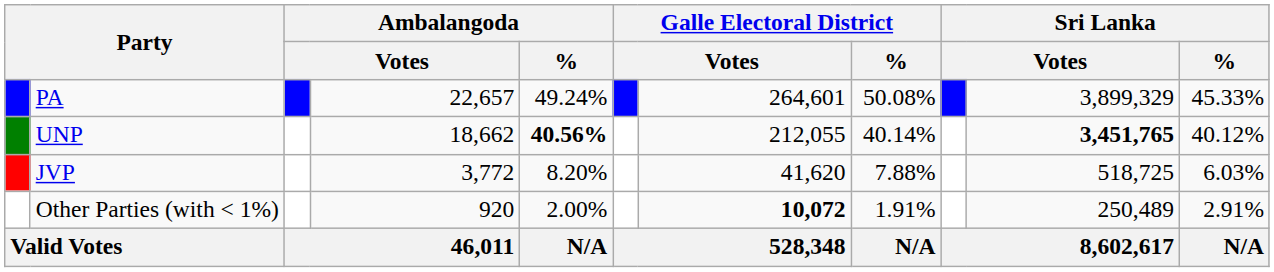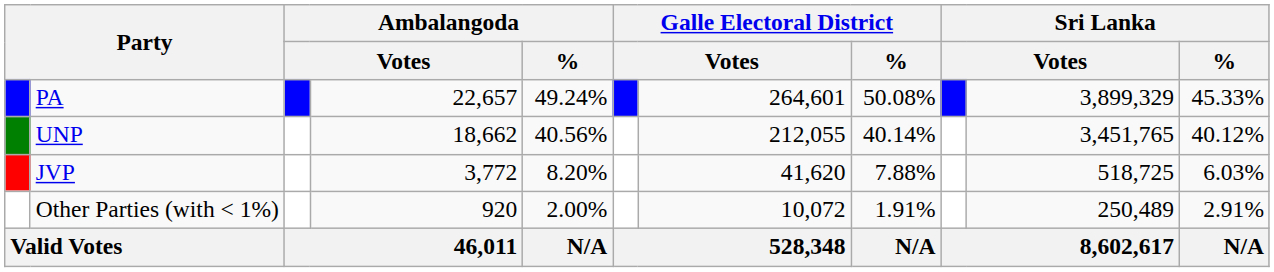(569, 135) bold -> (571, 135) normal
(1127, 135) bold -> (1127, 135) normal
(813, 209) bold -> (813, 209) normal
